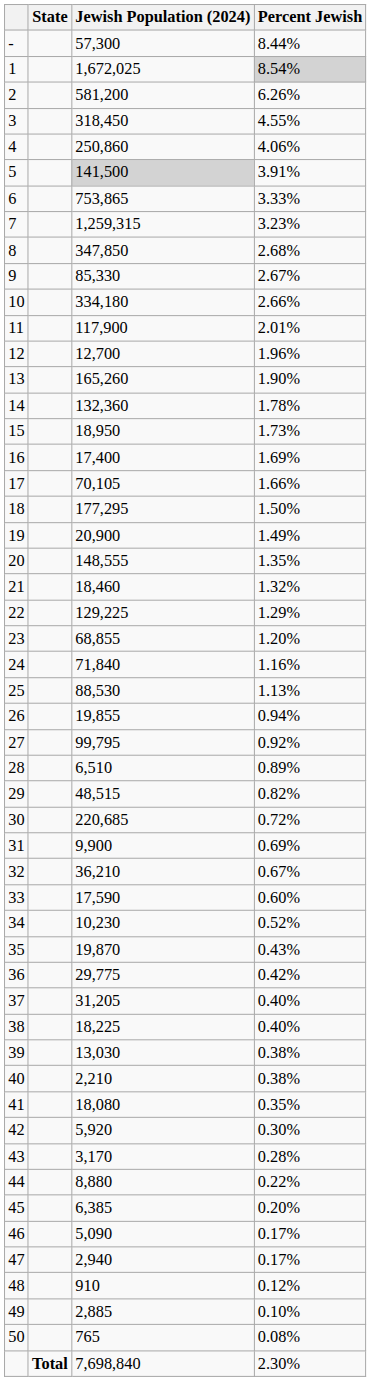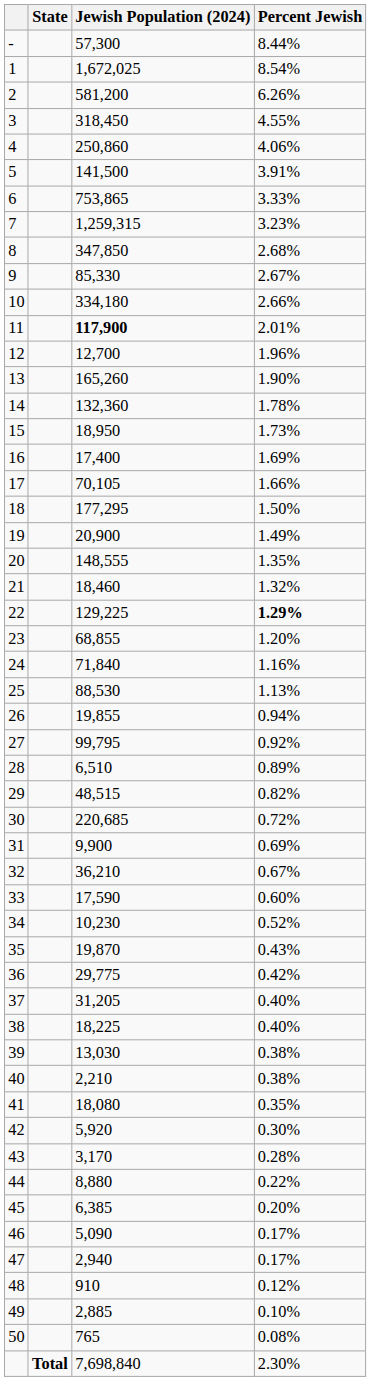(279, 69) lightgrey background -> (279, 69) no background
(102, 172) lightgrey background -> (102, 172) no background
(102, 328) normal -> (101, 328) bold
(279, 612) normal -> (280, 612) bold
